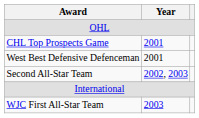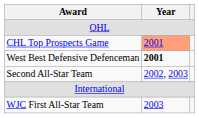(154, 43) no background -> (154, 43) lightsalmon background
(154, 58) normal -> (154, 58) bold
